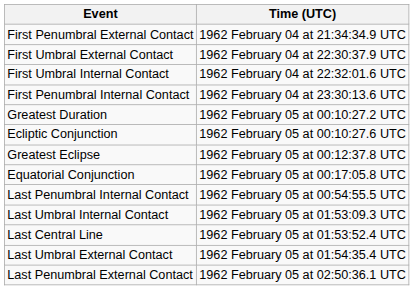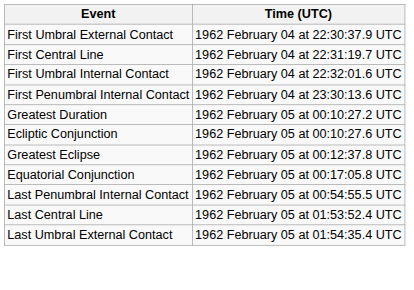- row: (100, 34)
+ row: (55, 54)
- row: (88, 214)
- row: (100, 275)
